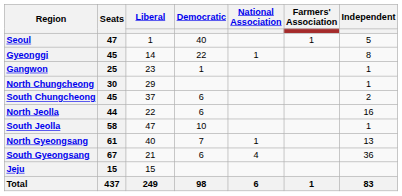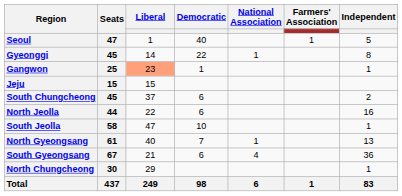(150, 69) no background -> (150, 69) lightsalmon background
rows swapped: (50, 84) <-> (16, 170)
